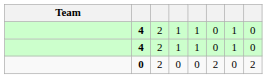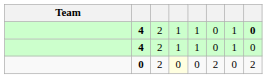(253, 30) normal -> (253, 30) bold
(178, 64) no background -> (178, 64) lightyellow background
